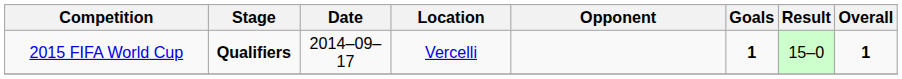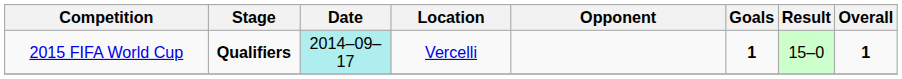(345, 52) no background -> (345, 52) paleturquoise background
